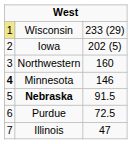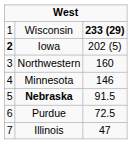(10, 30) khaki background -> (10, 30) no background
(105, 30) normal -> (105, 30) bold
(10, 46) normal -> (10, 46) bold
(10, 80) bold -> (10, 80) normal
